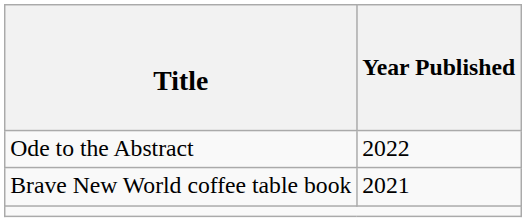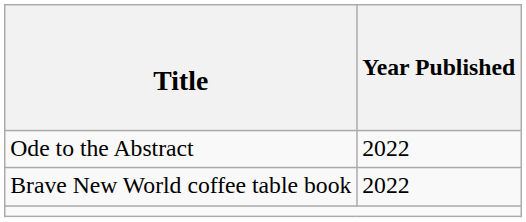(386, 186) 2021 -> (386, 186) 2022
